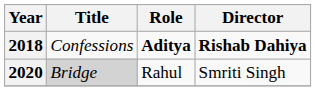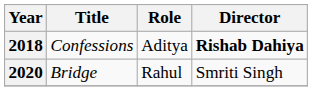(166, 45) bold -> (165, 45) normal
(74, 72) lightgrey background -> (74, 72) no background
